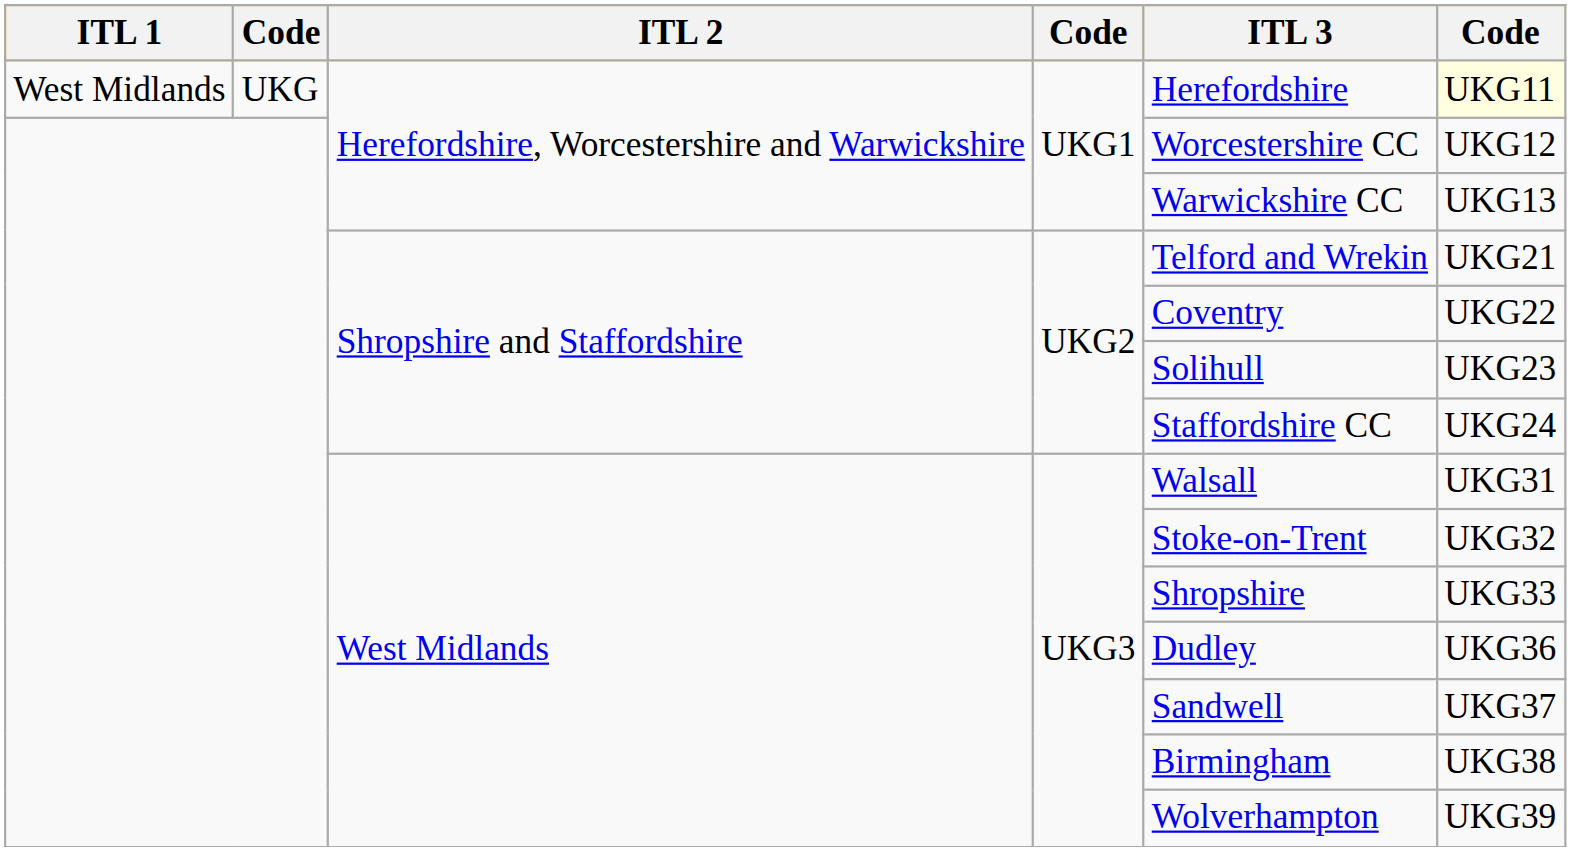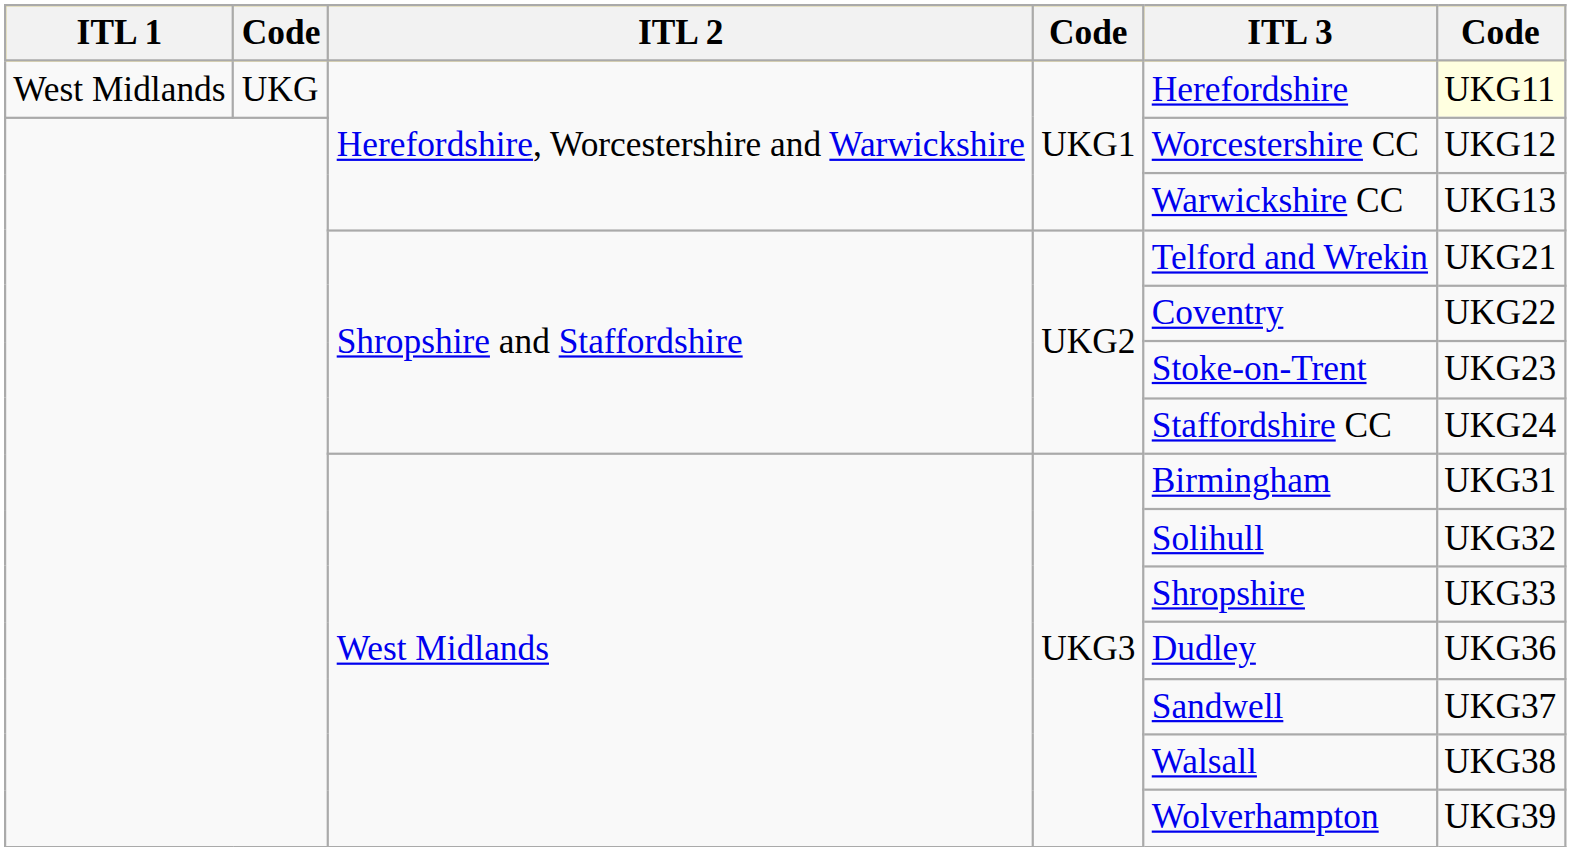(1208, 369) Solihull -> (1259, 369) Stoke-on-Trent
(1204, 481) Walsall -> (1241, 481) Birmingham
(1259, 537) Stoke-on-Trent -> (1208, 537) Solihull
(1241, 761) Birmingham -> (1204, 761) Walsall
